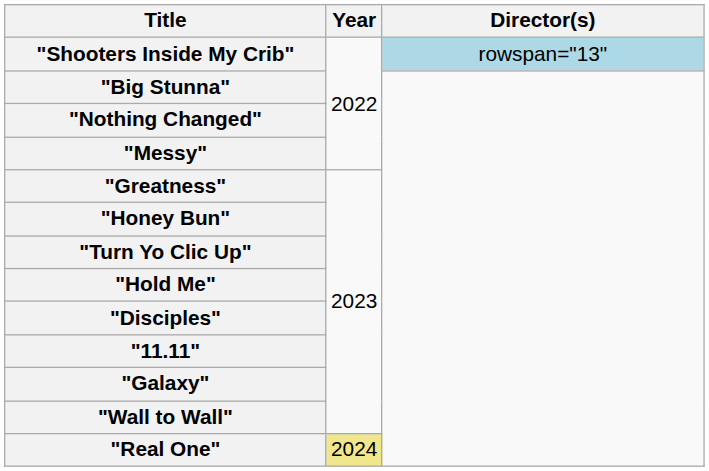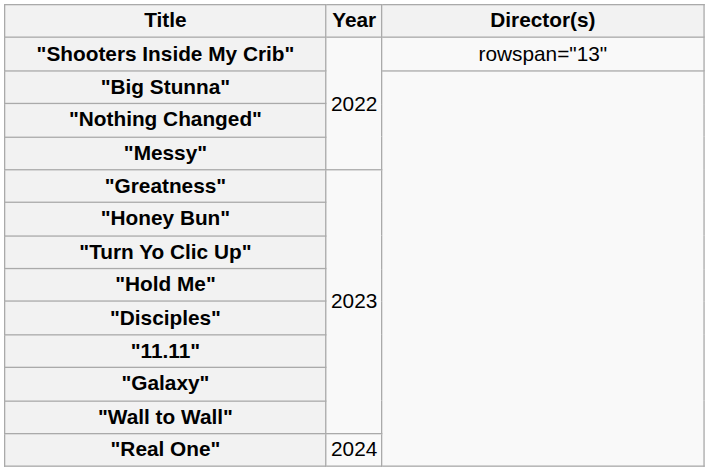(543, 53) lightblue background -> (543, 53) no background
(354, 449) khaki background -> (354, 449) no background
